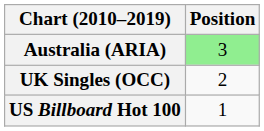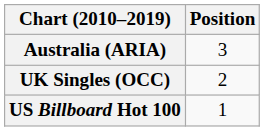(222, 49) lightgreen background -> (222, 49) no background
